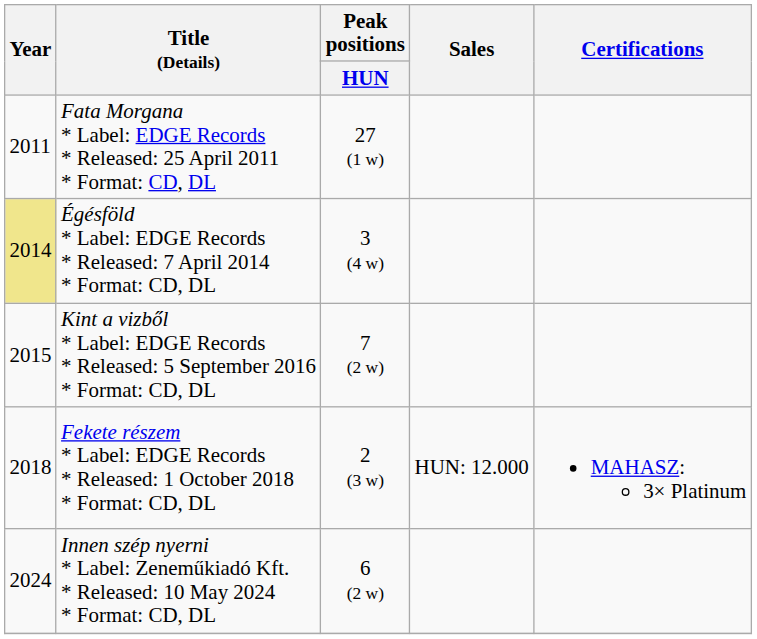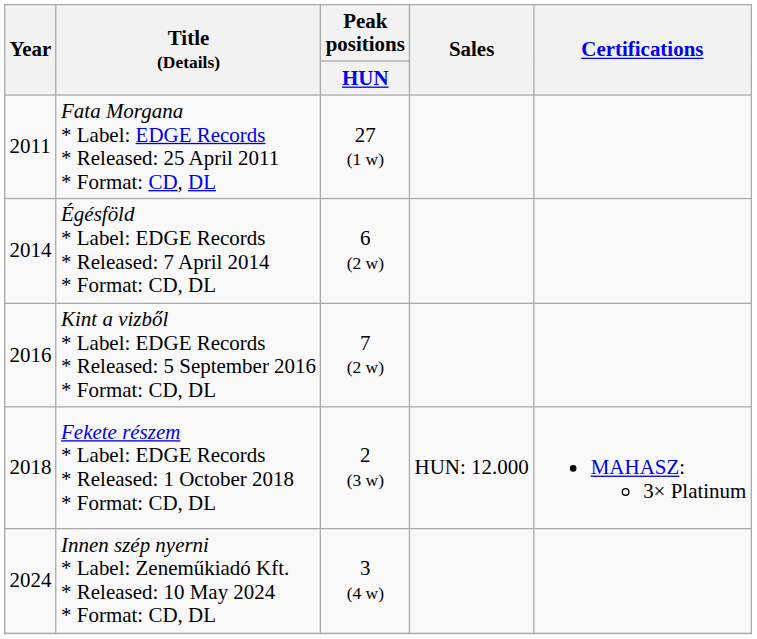(30, 250) khaki background -> (30, 250) no background
(365, 250) 3 (4 w) -> (365, 250) 6 (2 w)
(30, 354) 2015 -> (30, 354) 2016
(365, 580) 6 (2 w) -> (365, 580) 3 (4 w)
